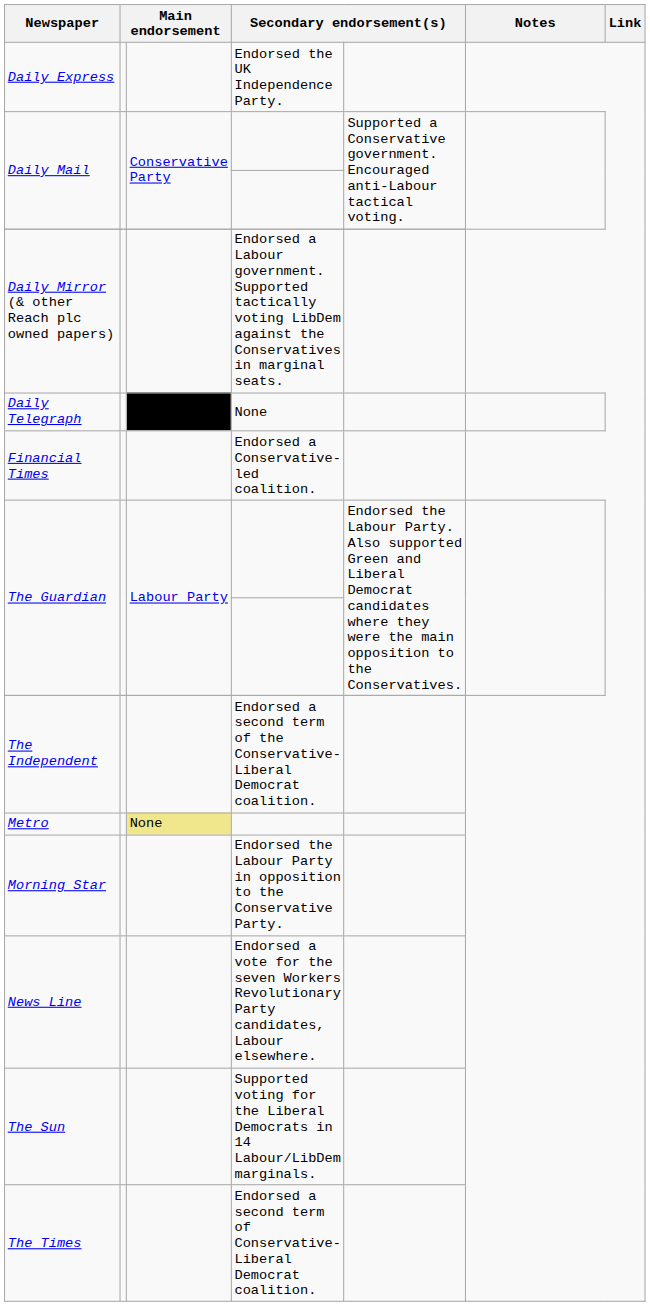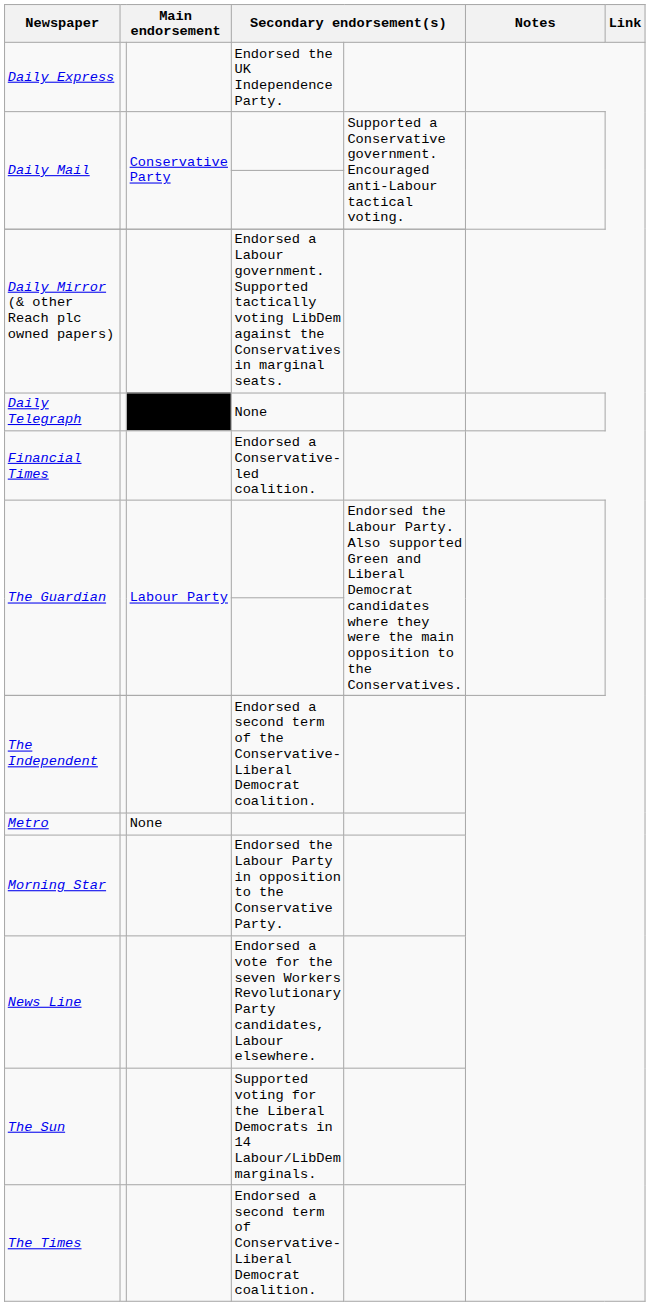(146, 824) khaki background -> (146, 824) no background
